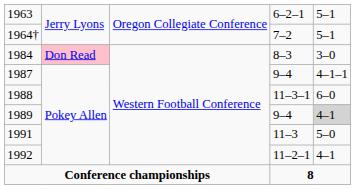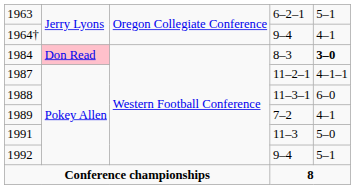(282, 34) 7–2 -> (282, 34) 9–4
(326, 34) 5–1 -> (326, 34) 4–1
(326, 54) normal -> (326, 54) bold
(282, 74) 9–4 -> (292, 74) 11–2–1
(282, 114) 9–4 -> (282, 114) 7–2
(326, 114) lightgrey background -> (326, 114) no background
(292, 154) 11–2–1 -> (282, 154) 9–4
(326, 154) 4–1 -> (326, 154) 5–1
